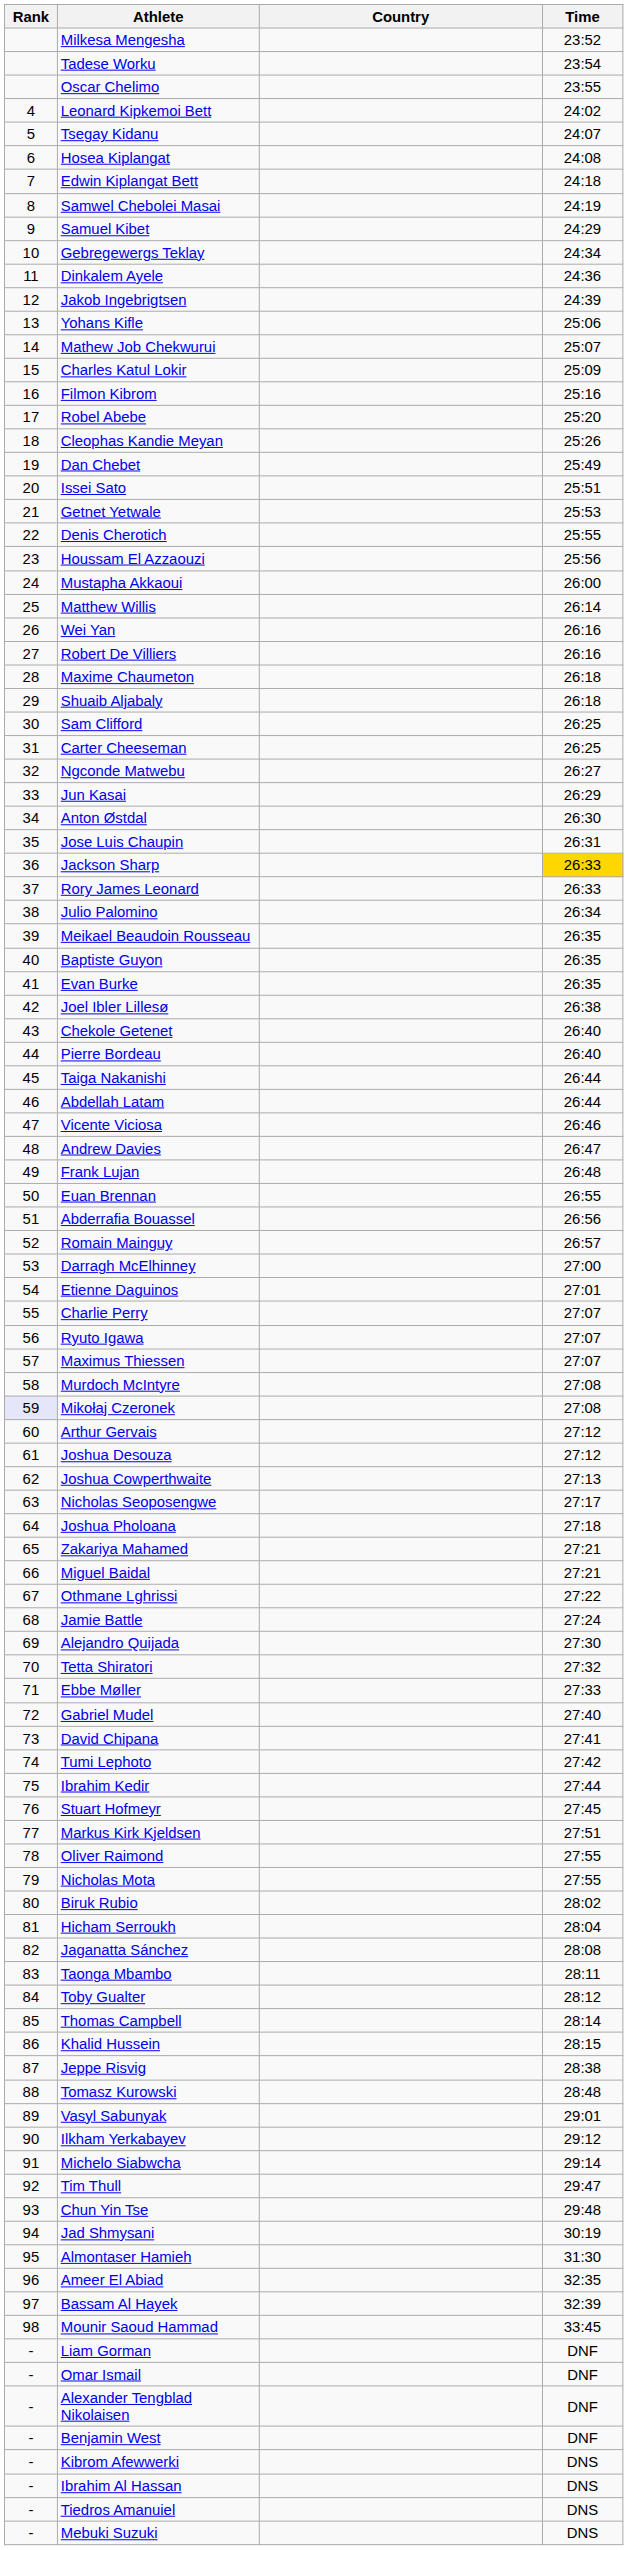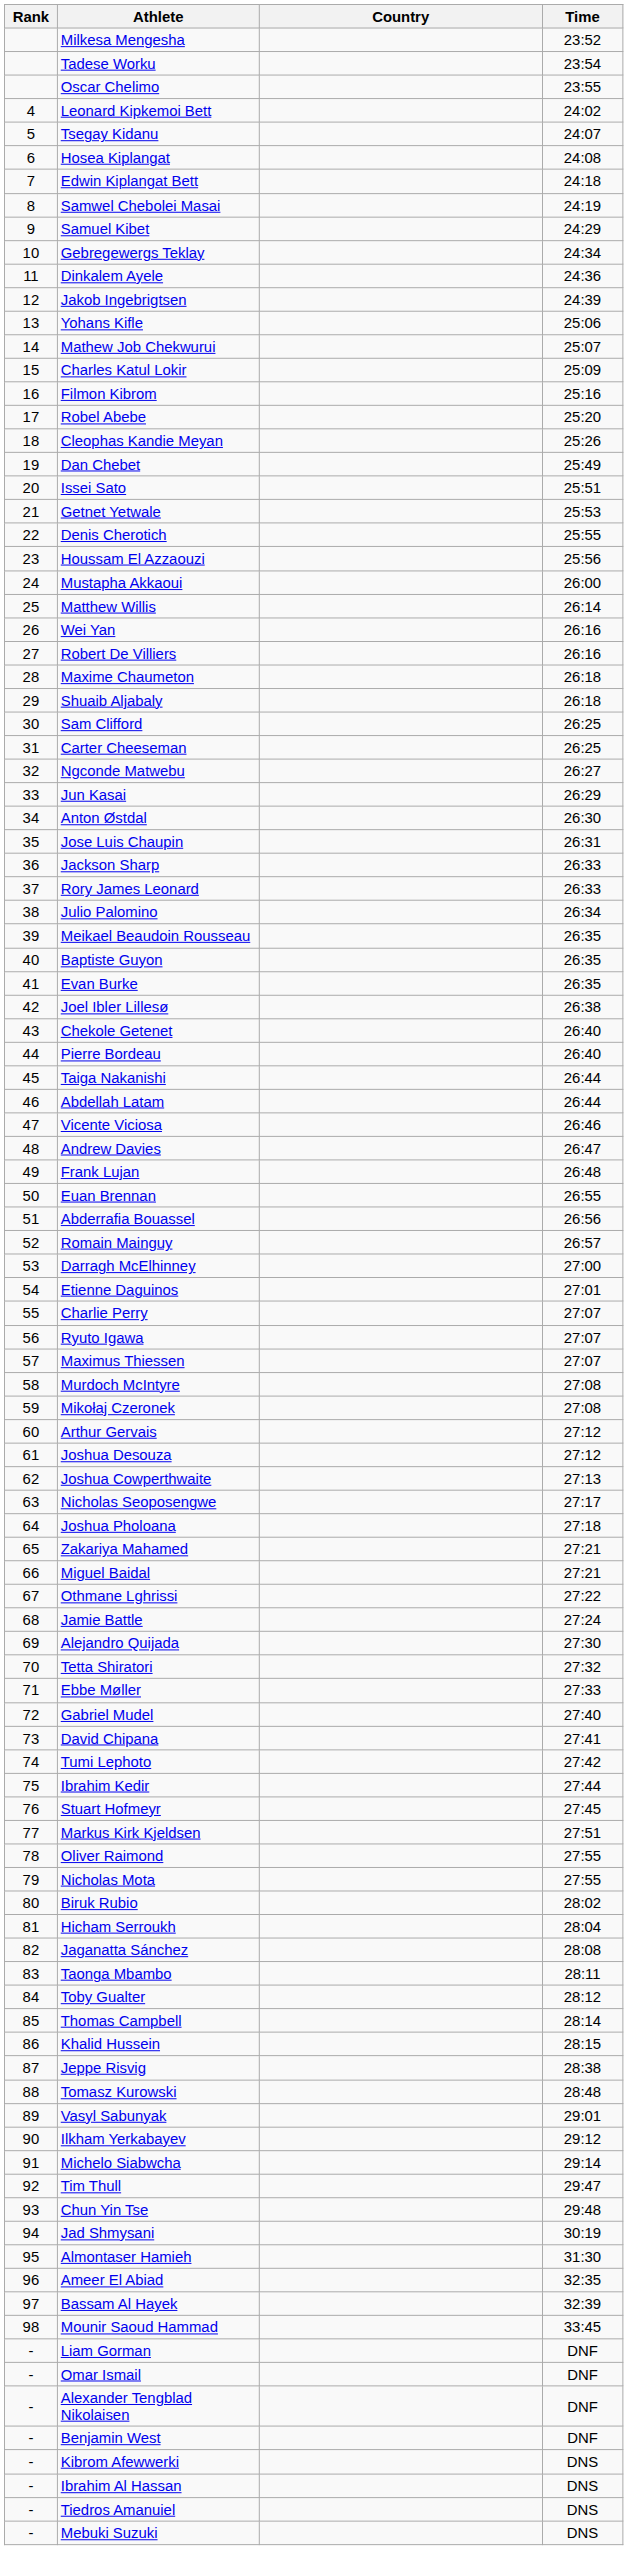(582, 865) gold background -> (582, 865) no background
(31, 1408) lavender background -> (31, 1408) no background
